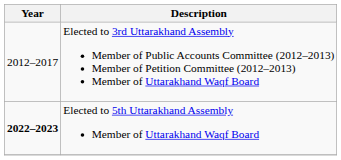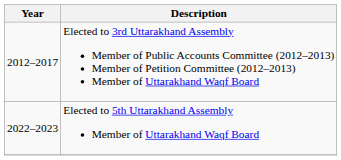(33, 128) bold -> (33, 128) normal
